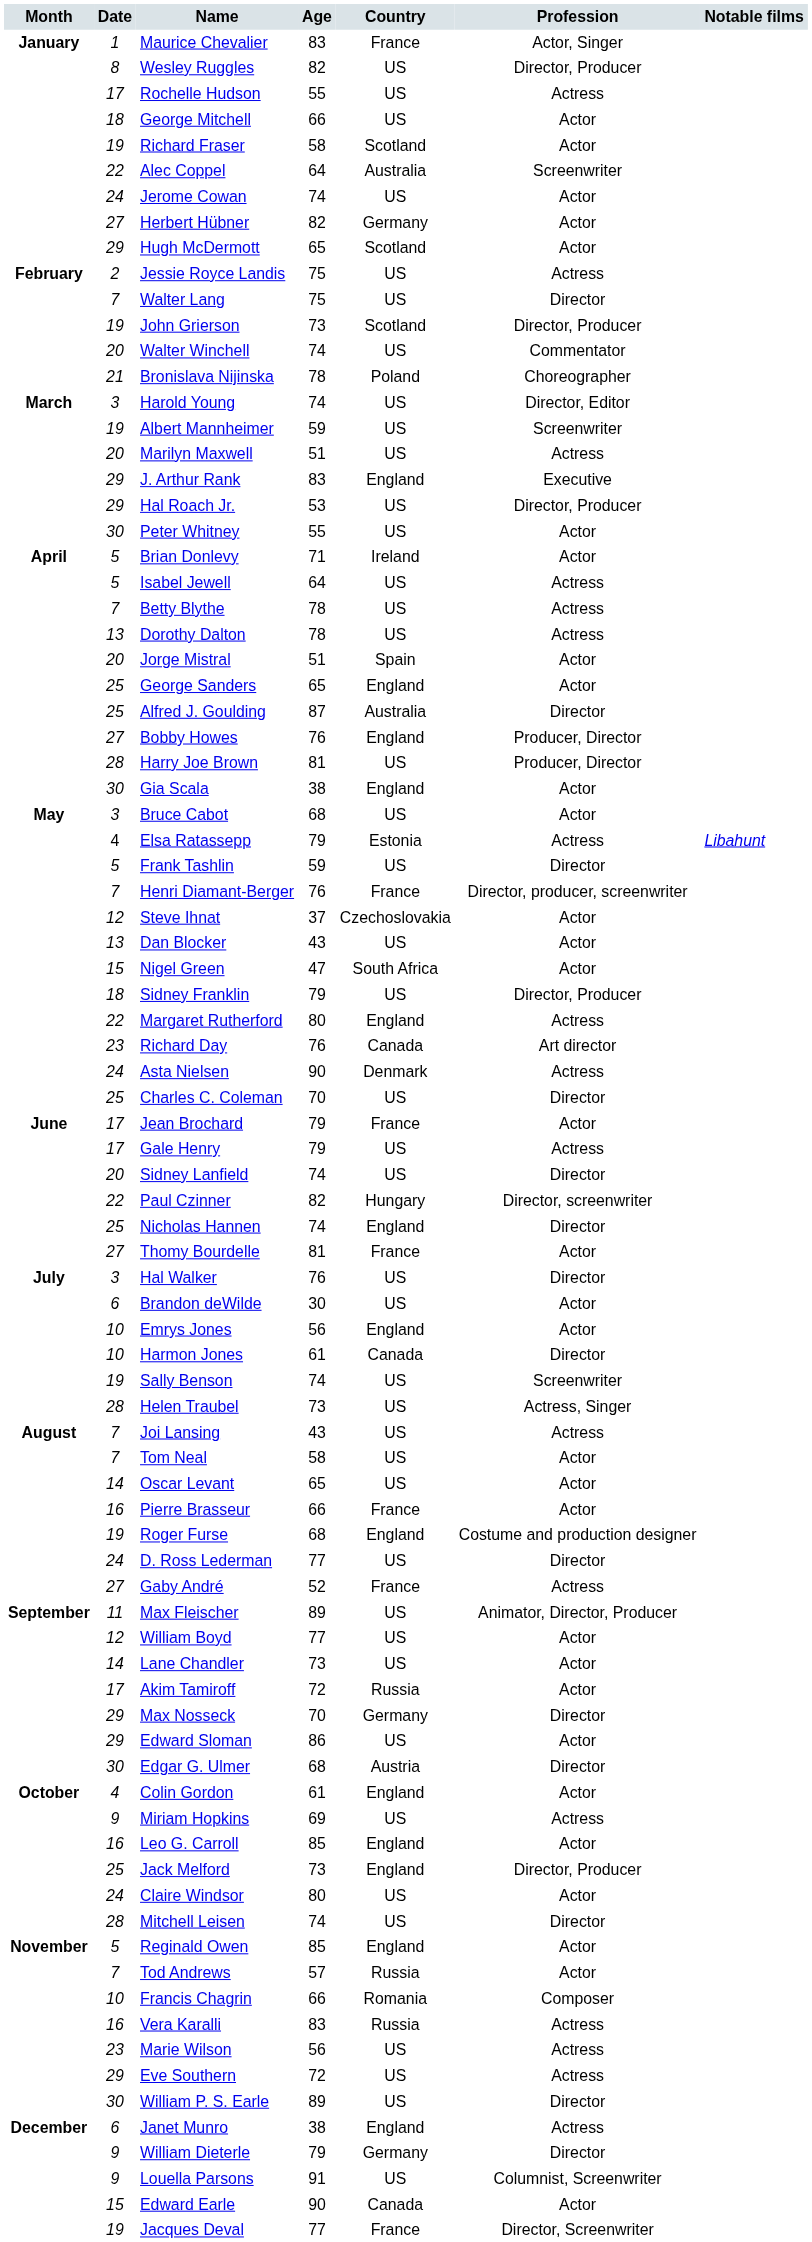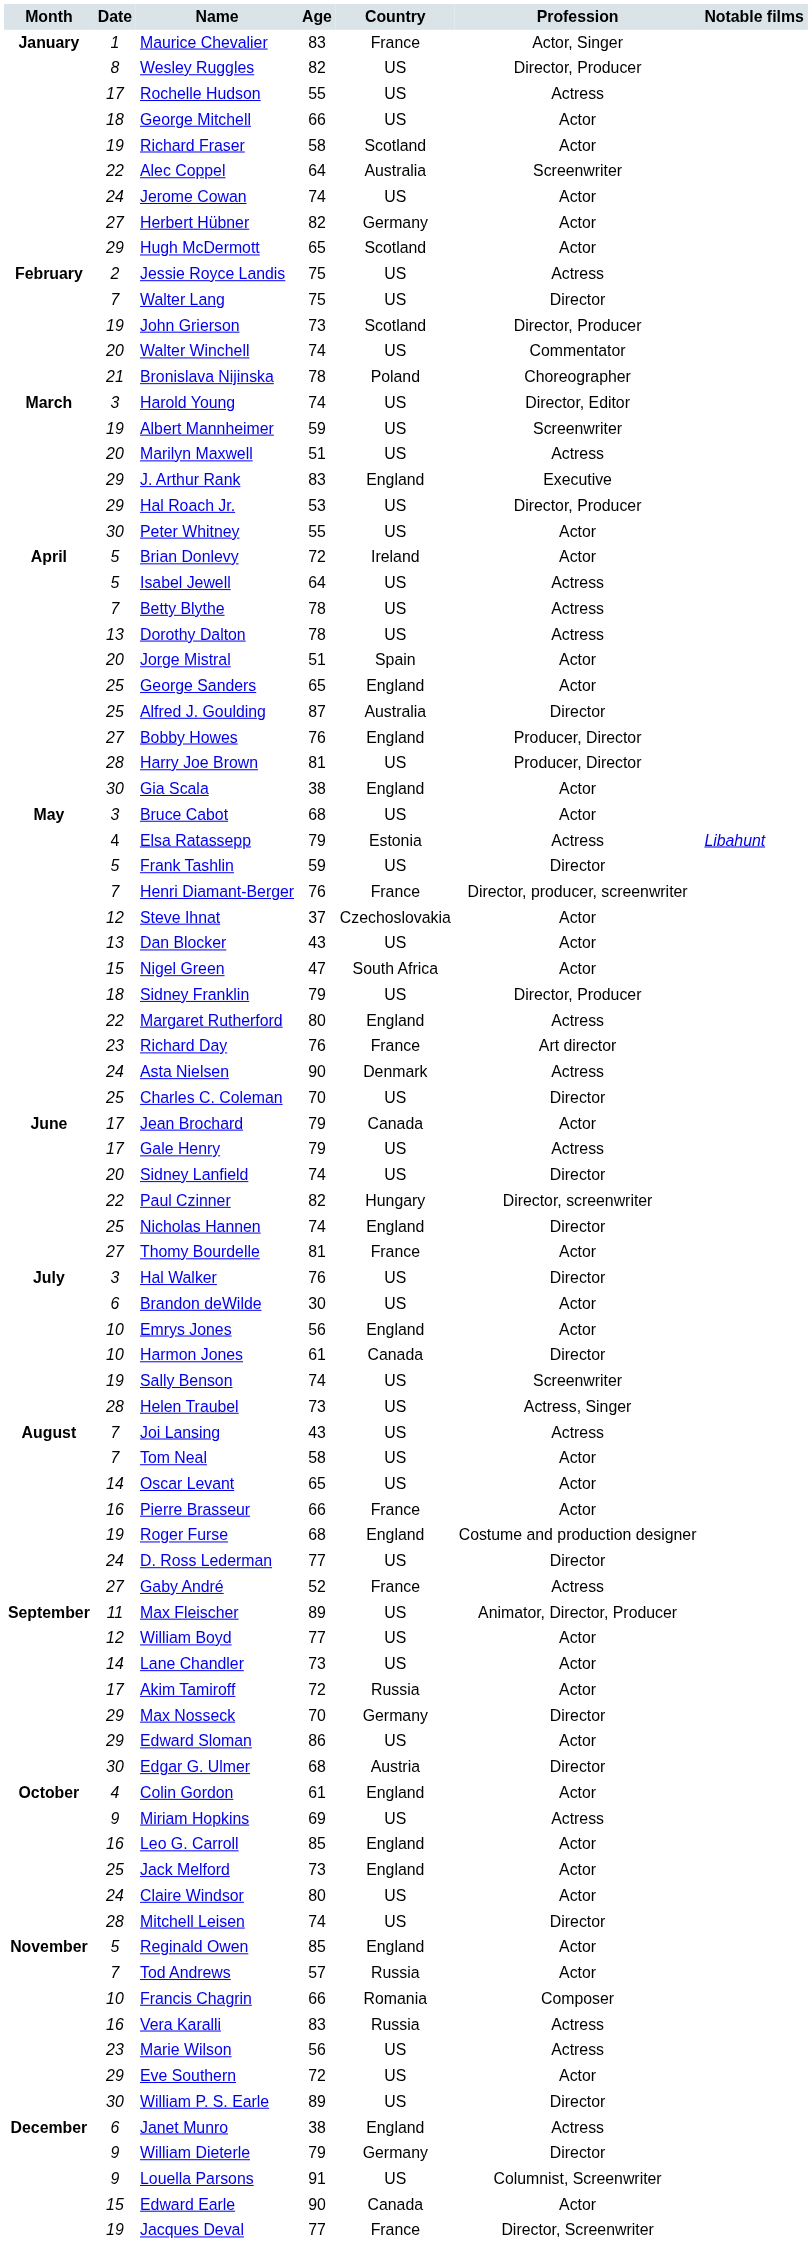(317, 557) 71 -> (317, 557) 72
(395, 1046) Canada -> (395, 1046) France
(395, 1123) France -> (395, 1123) Canada
(578, 1870) Director, Producer -> (578, 1870) Actor
(578, 2076) Actress -> (578, 2076) Actor
